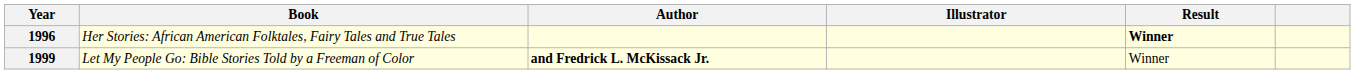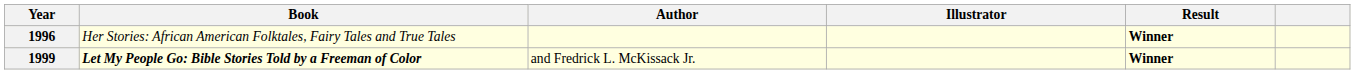(248, 58) normal -> (252, 58) bold
(620, 58) bold -> (613, 58) normal
(1149, 58) normal -> (1151, 58) bold
